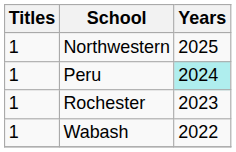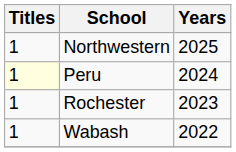(14, 75) no background -> (14, 75) lightyellow background
(198, 75) paleturquoise background -> (198, 75) no background
